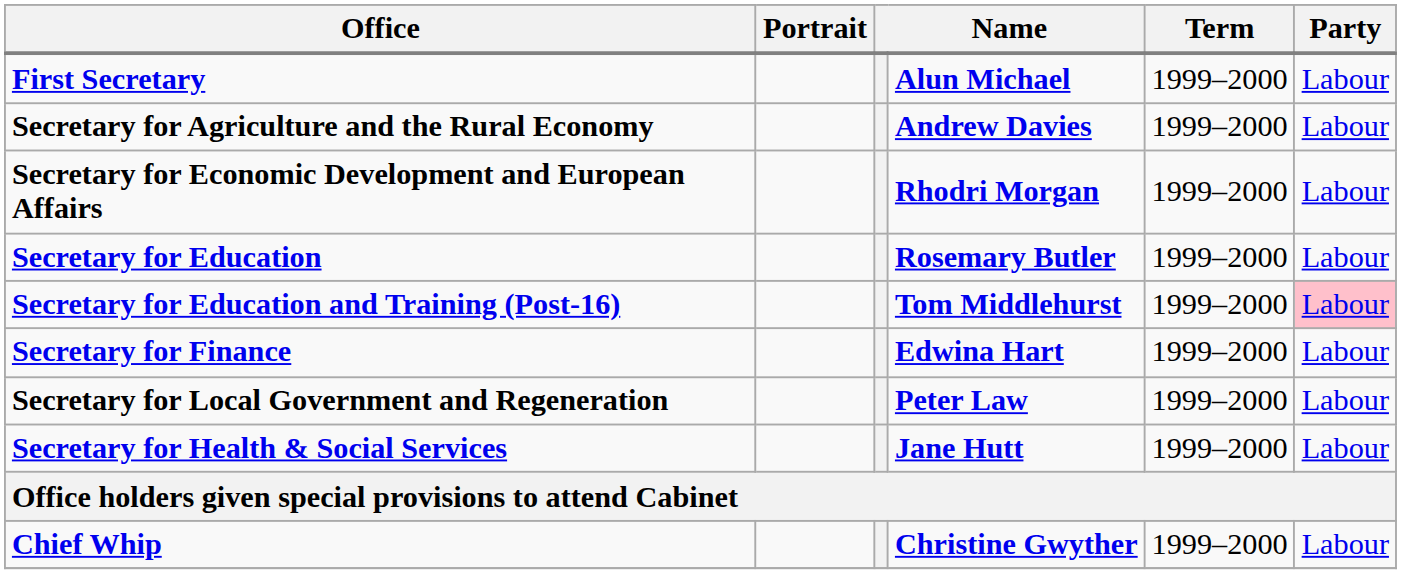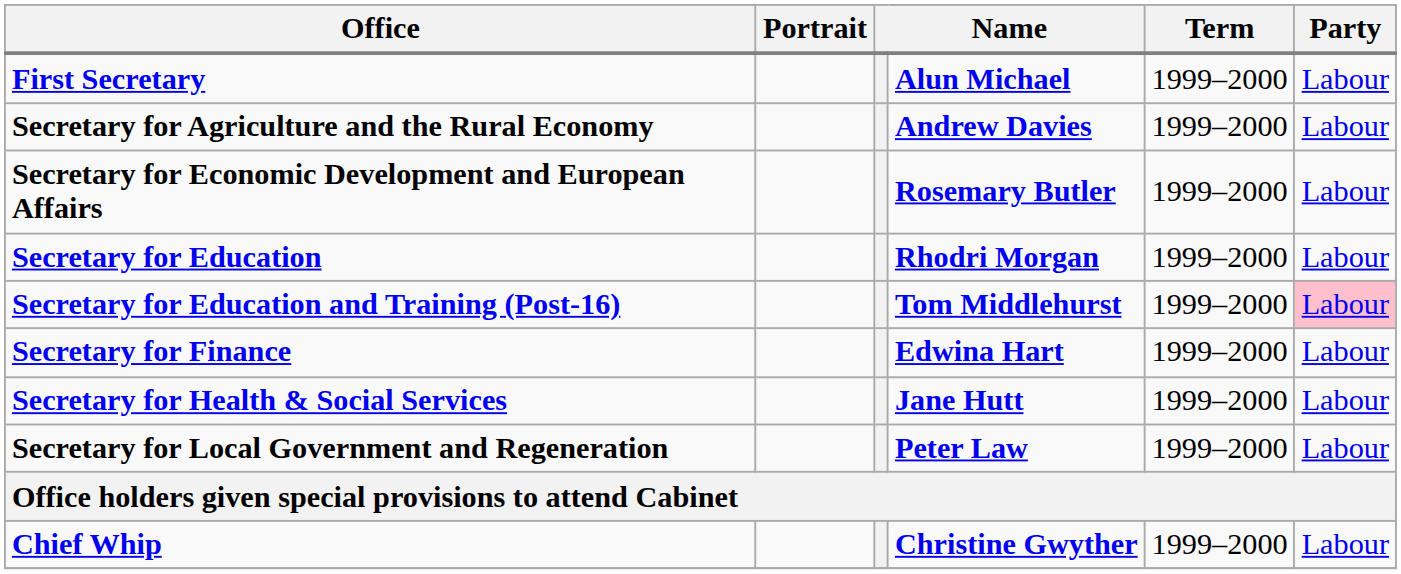(997, 191) Rhodri Morgan -> (1005, 191) Rosemary Butler
(1005, 256) Rosemary Butler -> (997, 256) Rhodri Morgan
rows swapped: (260, 448) <-> (340, 400)
